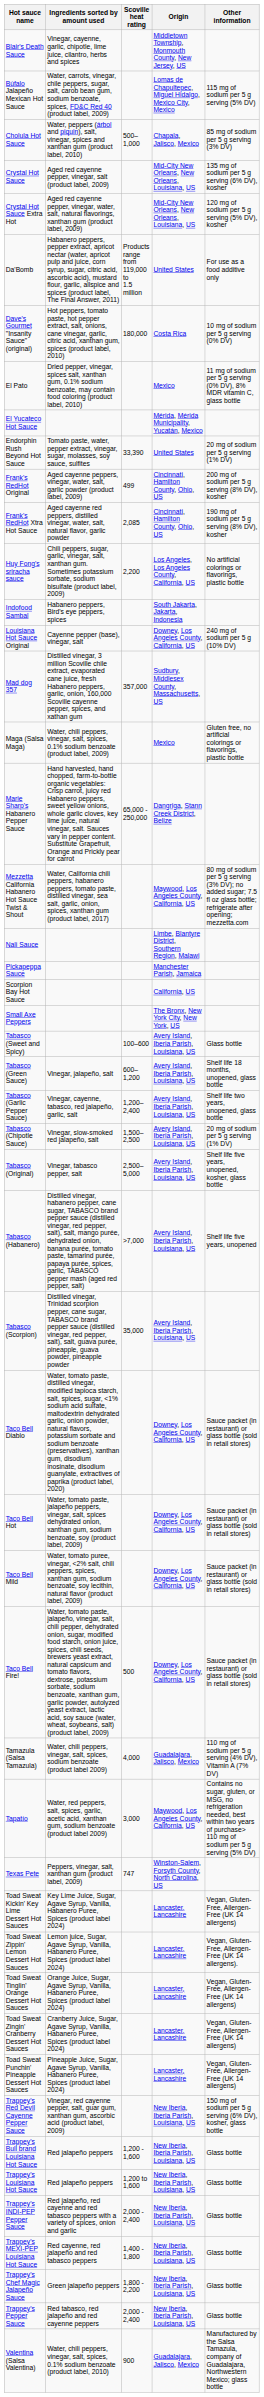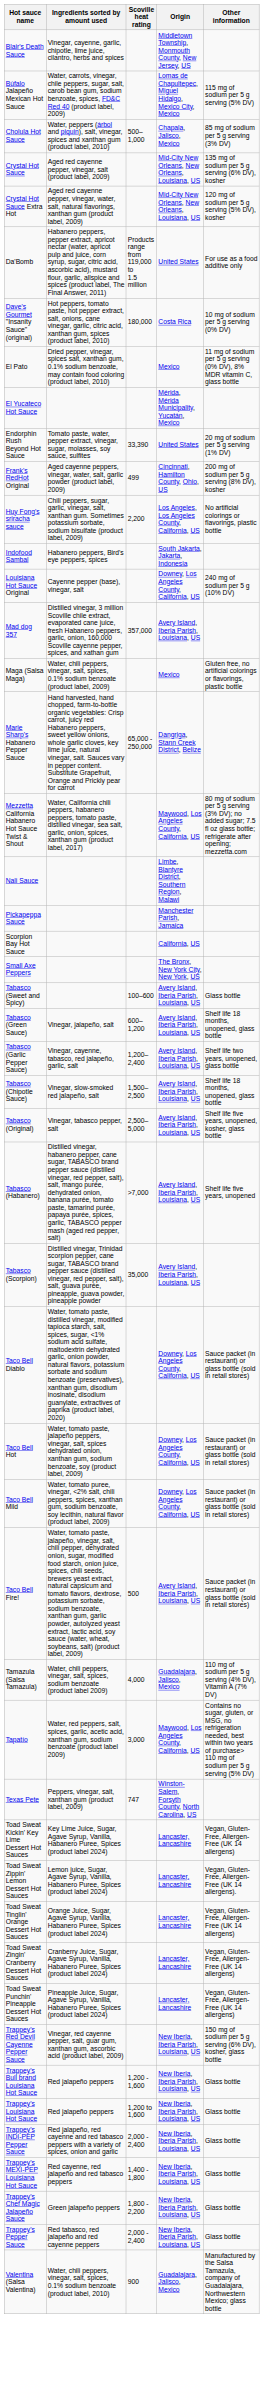- row: (24, 523)
(177, 686) Sudbury, Middlesex County, Massachusetts, US -> (179, 630) Avery Island, Iberia Parish, Louisiana, US
(231, 1136) 20 mg of sodium per 5 g serving (1% DV) -> (230, 1092) Shelf life 18 months, unopened, glass bottle
(178, 1672) Downey, Los Angeles County, California, US -> (179, 1593) Avery Island, Iberia Parish, Louisiana, US
